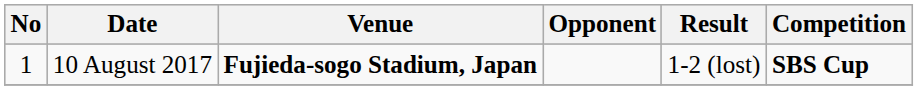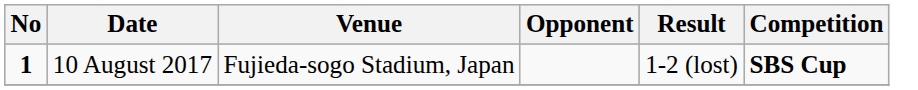(26, 64) normal -> (26, 64) bold
(380, 64) bold -> (369, 64) normal
